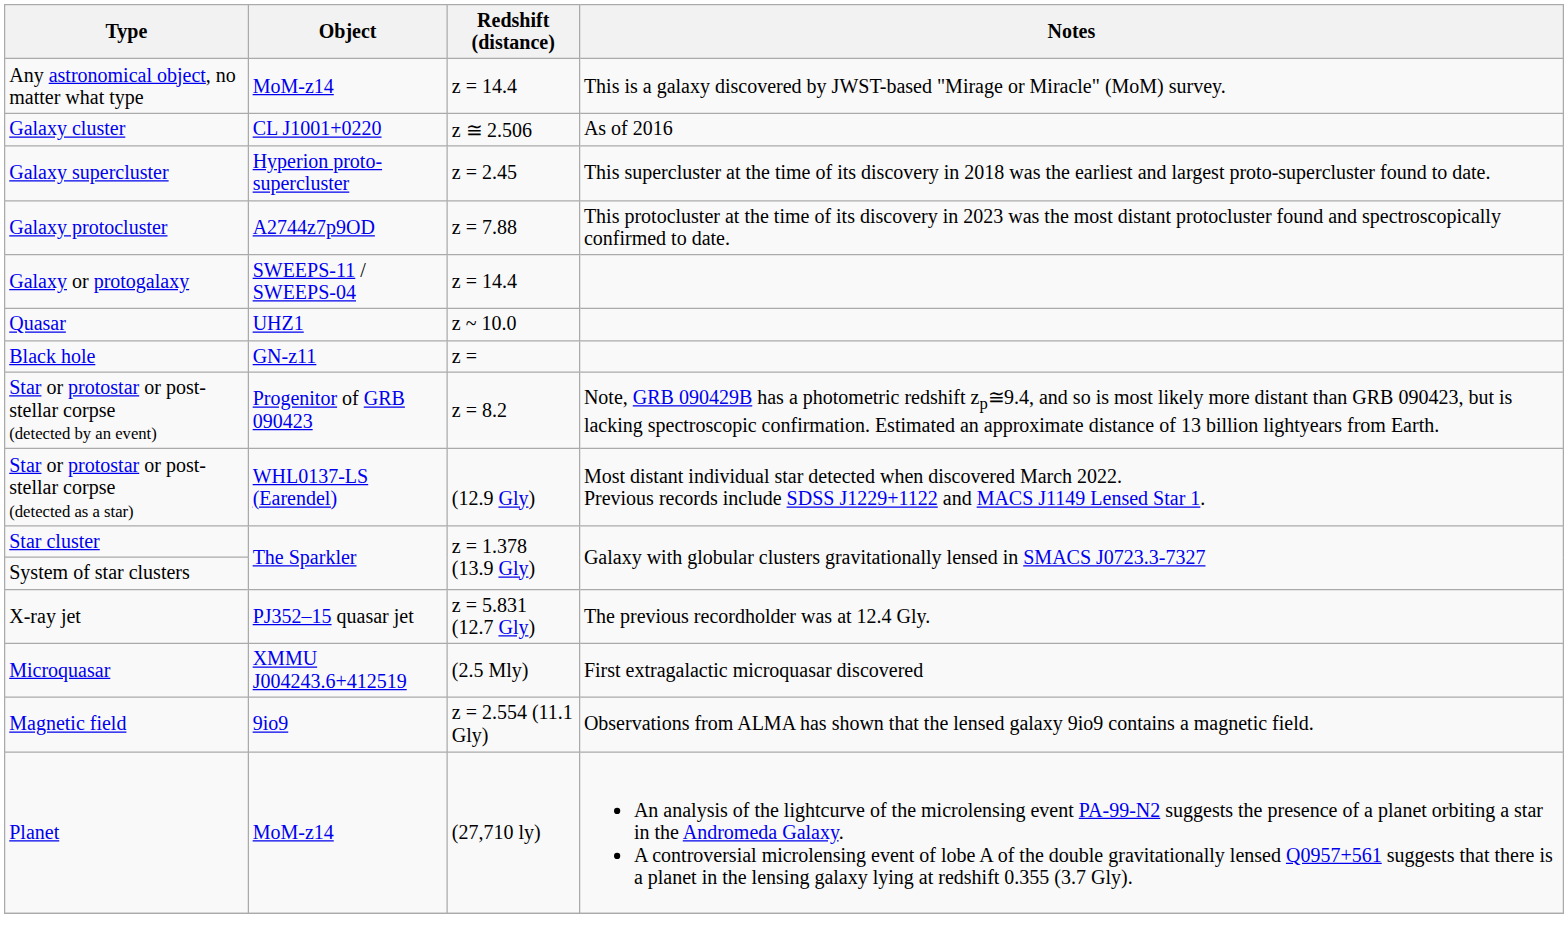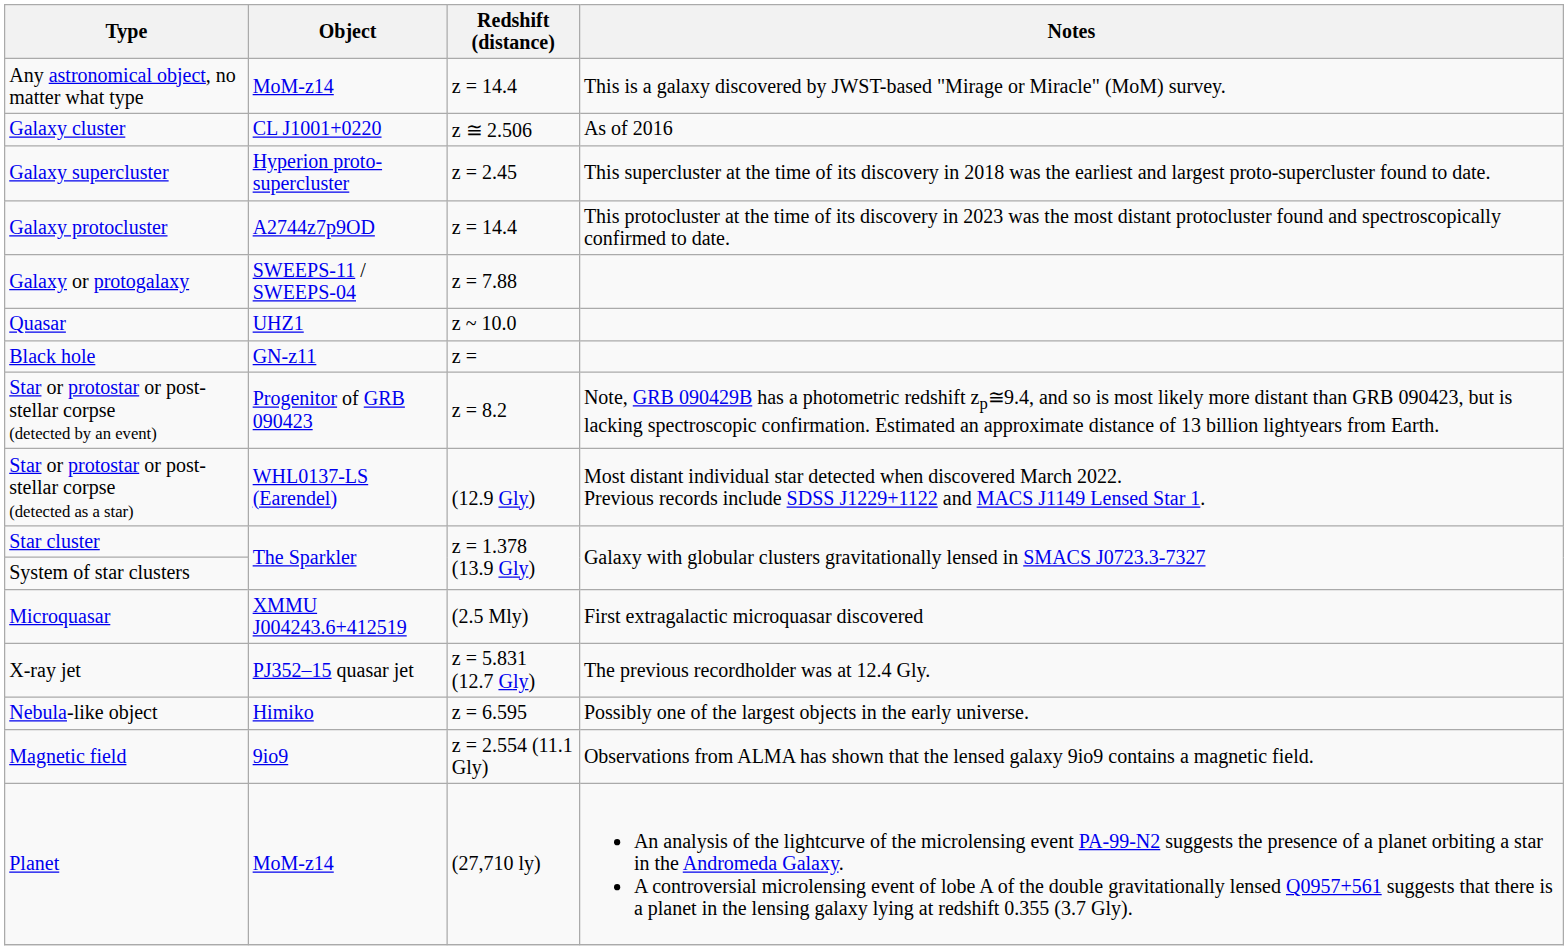(484, 227) z = 7.88 -> (484, 227) z = 14.4
(484, 281) z = 14.4 -> (484, 281) z = 7.88
rows swapped: (45, 615) <-> (60, 670)
+ row: (83, 713)
